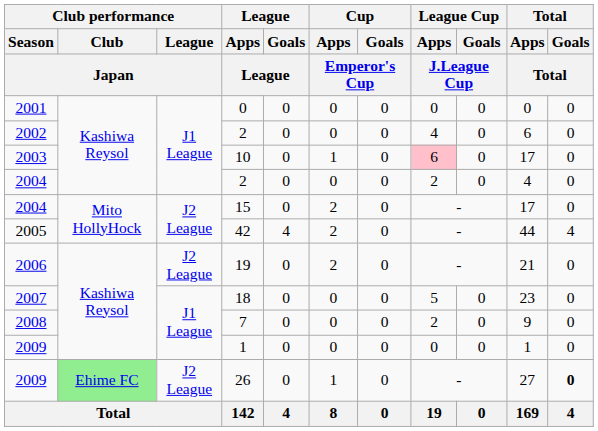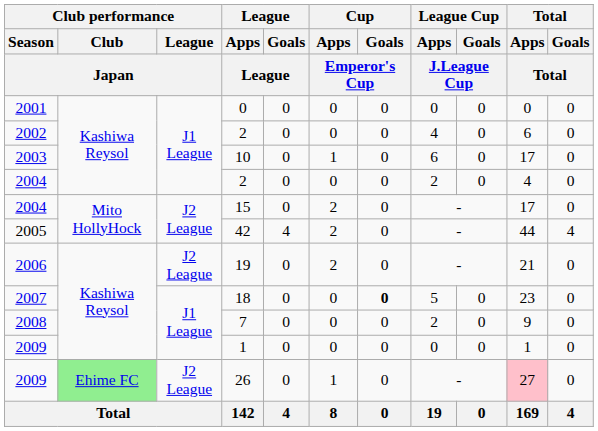(434, 157) pink background -> (434, 157) no background
(385, 297) normal -> (385, 297) bold
(527, 380) no background -> (527, 380) pink background
(571, 380) bold -> (571, 380) normal
